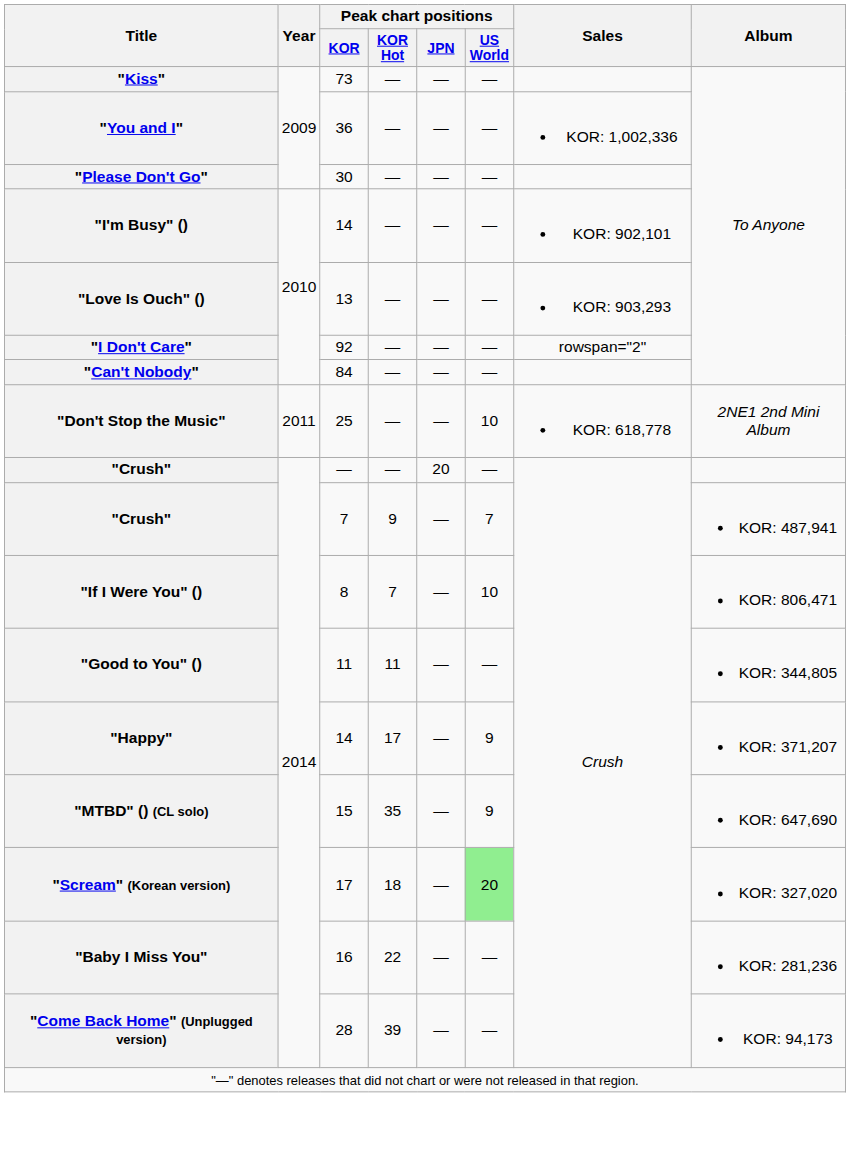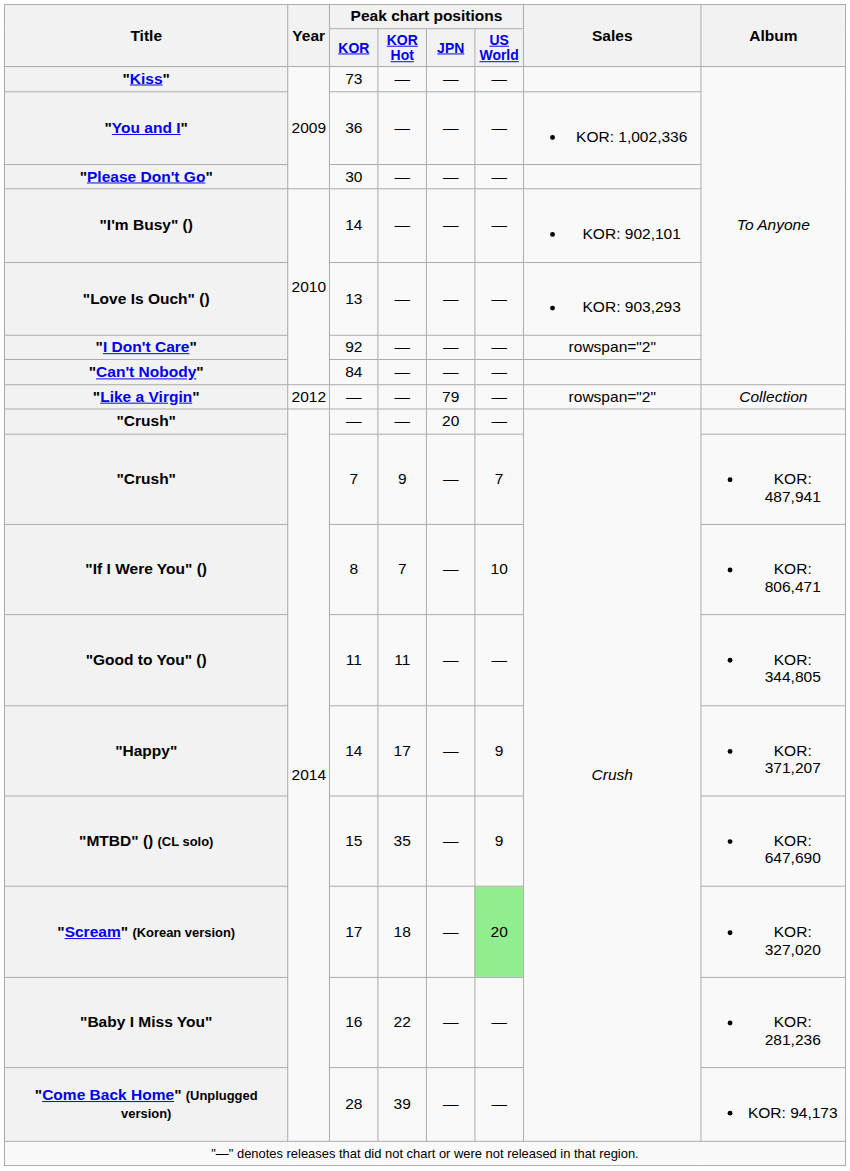- row: (141, 421)
+ row: (146, 396)
